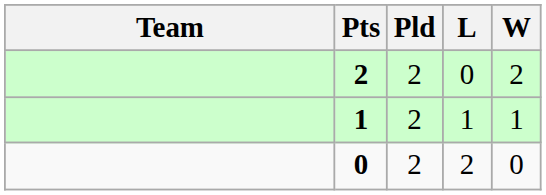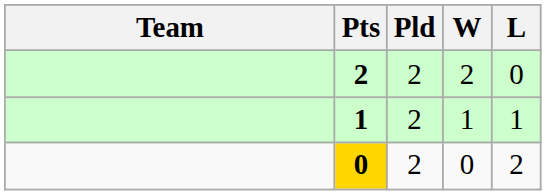columns swapped: (516, 27) <-> (467, 27)
(361, 165) no background -> (361, 165) gold background
